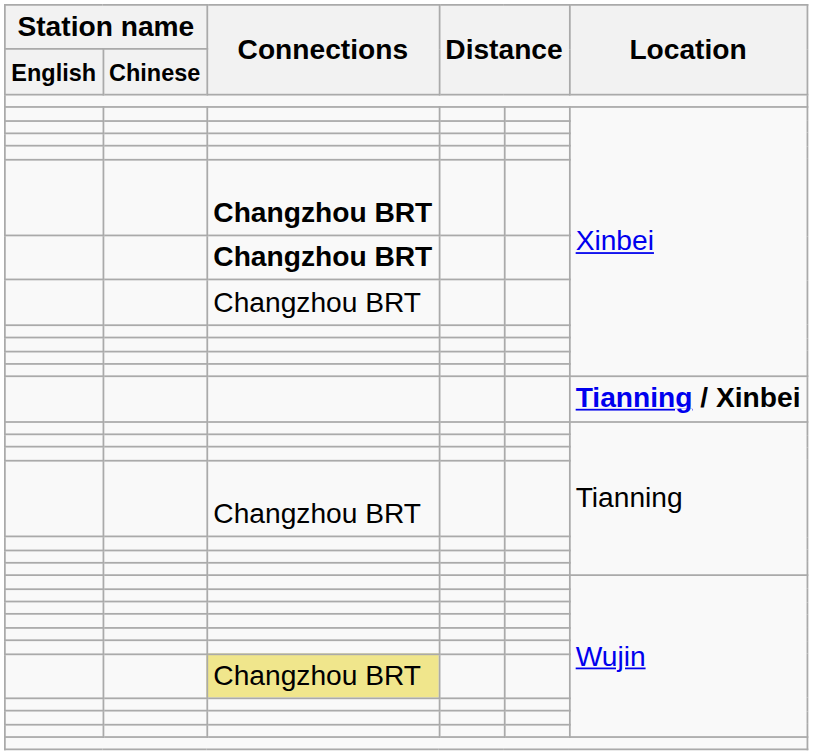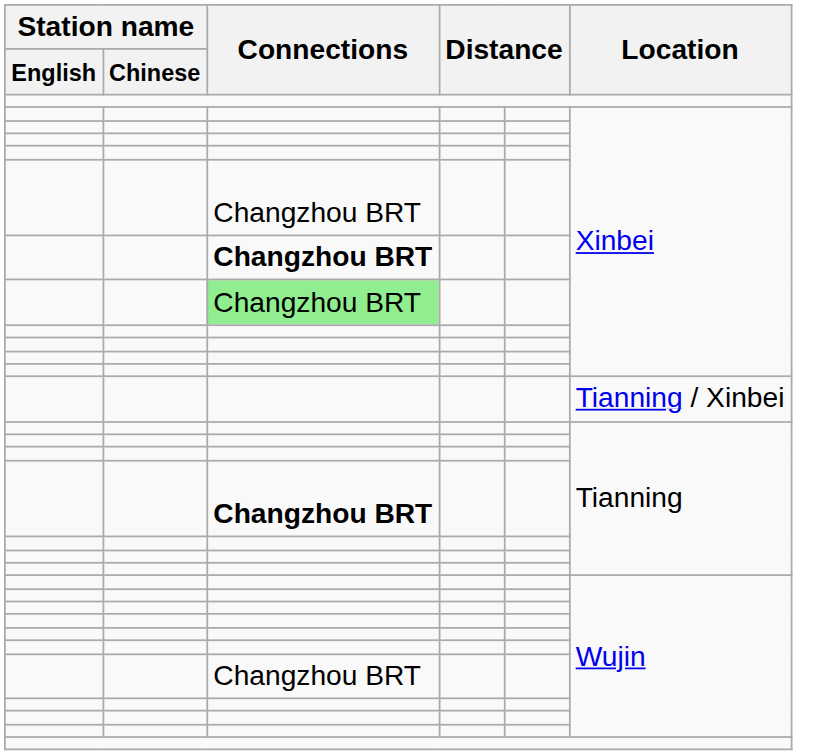(323, 212) bold -> (317, 212) normal
(317, 302) no background -> (317, 302) lightgreen background
(688, 398) bold -> (680, 398) normal
(317, 513) normal -> (323, 513) bold
(317, 675) khaki background -> (317, 675) no background
